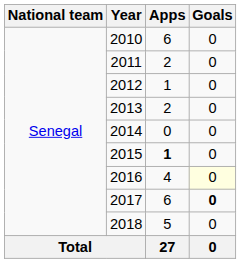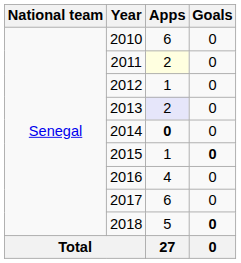(167, 62) no background -> (167, 62) lightyellow background
(167, 108) no background -> (167, 108) lavender background
(167, 131) normal -> (167, 131) bold
(167, 154) bold -> (167, 154) normal
(212, 154) normal -> (212, 154) bold
(212, 177) lightyellow background -> (212, 177) no background
(212, 200) bold -> (212, 200) normal
(212, 223) normal -> (212, 223) bold
